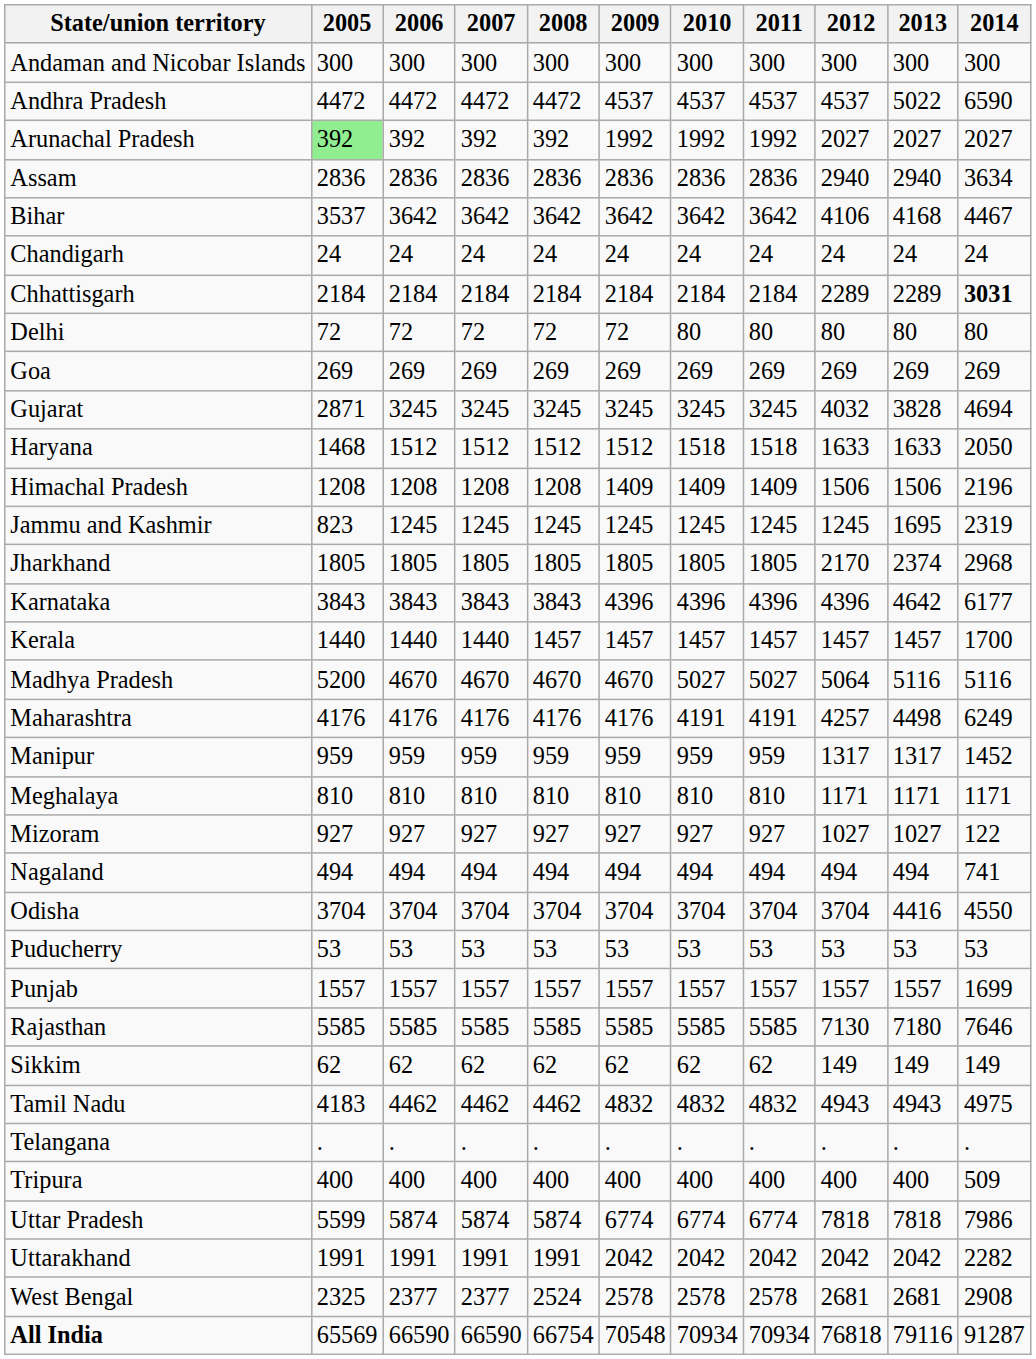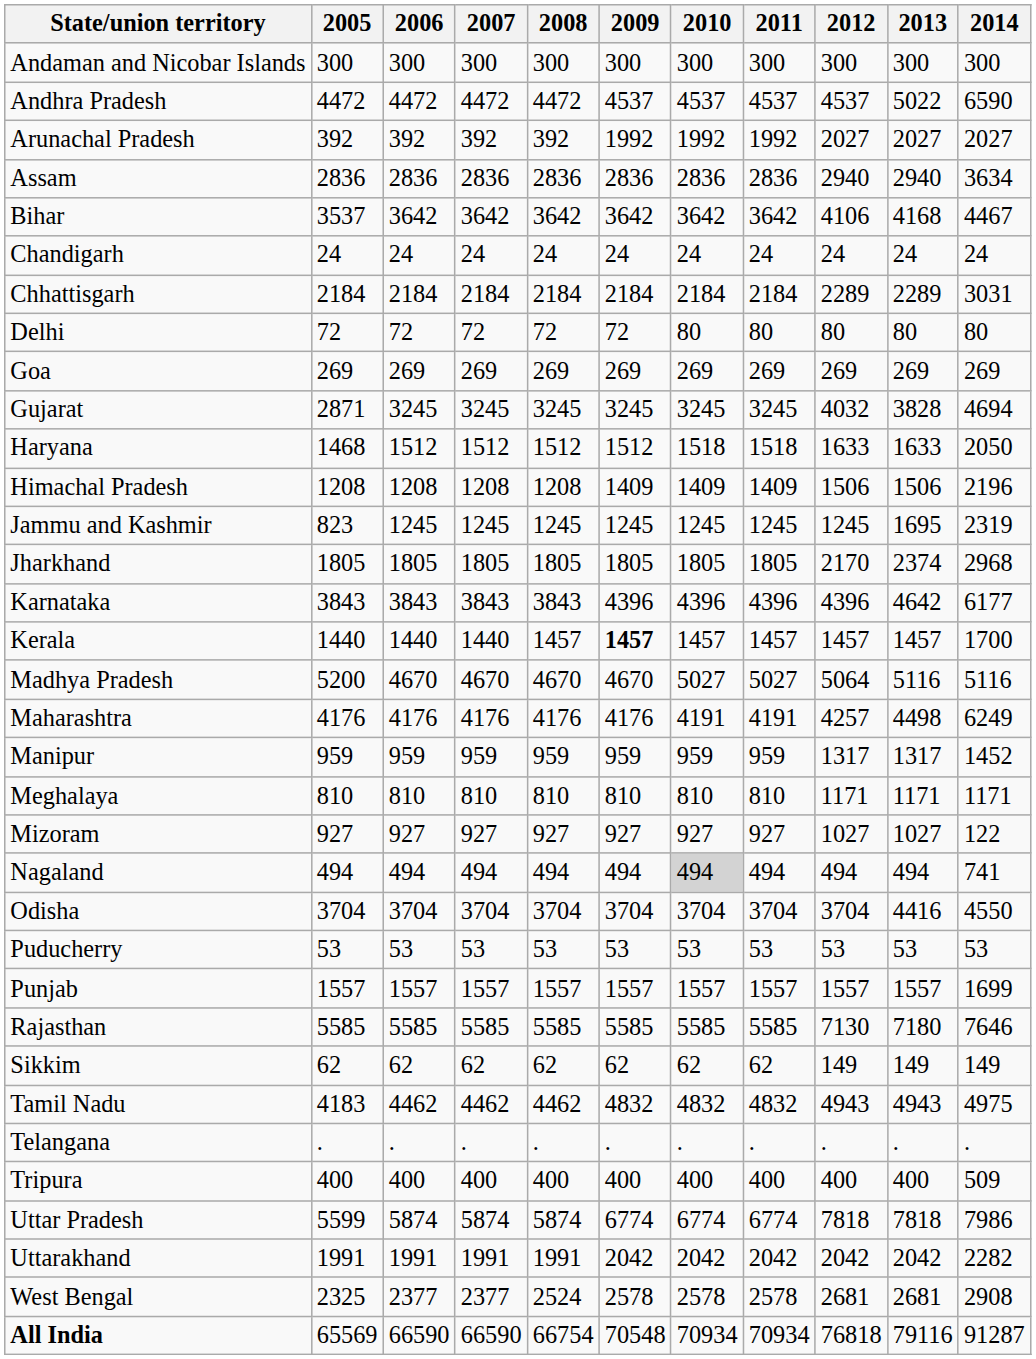(335, 139) lightgreen background -> (335, 139) no background
(988, 293) bold -> (988, 293) normal
(629, 640) normal -> (629, 640) bold
(695, 872) no background -> (695, 872) lightgrey background
